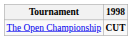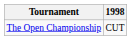(115, 27) bold -> (115, 27) normal
